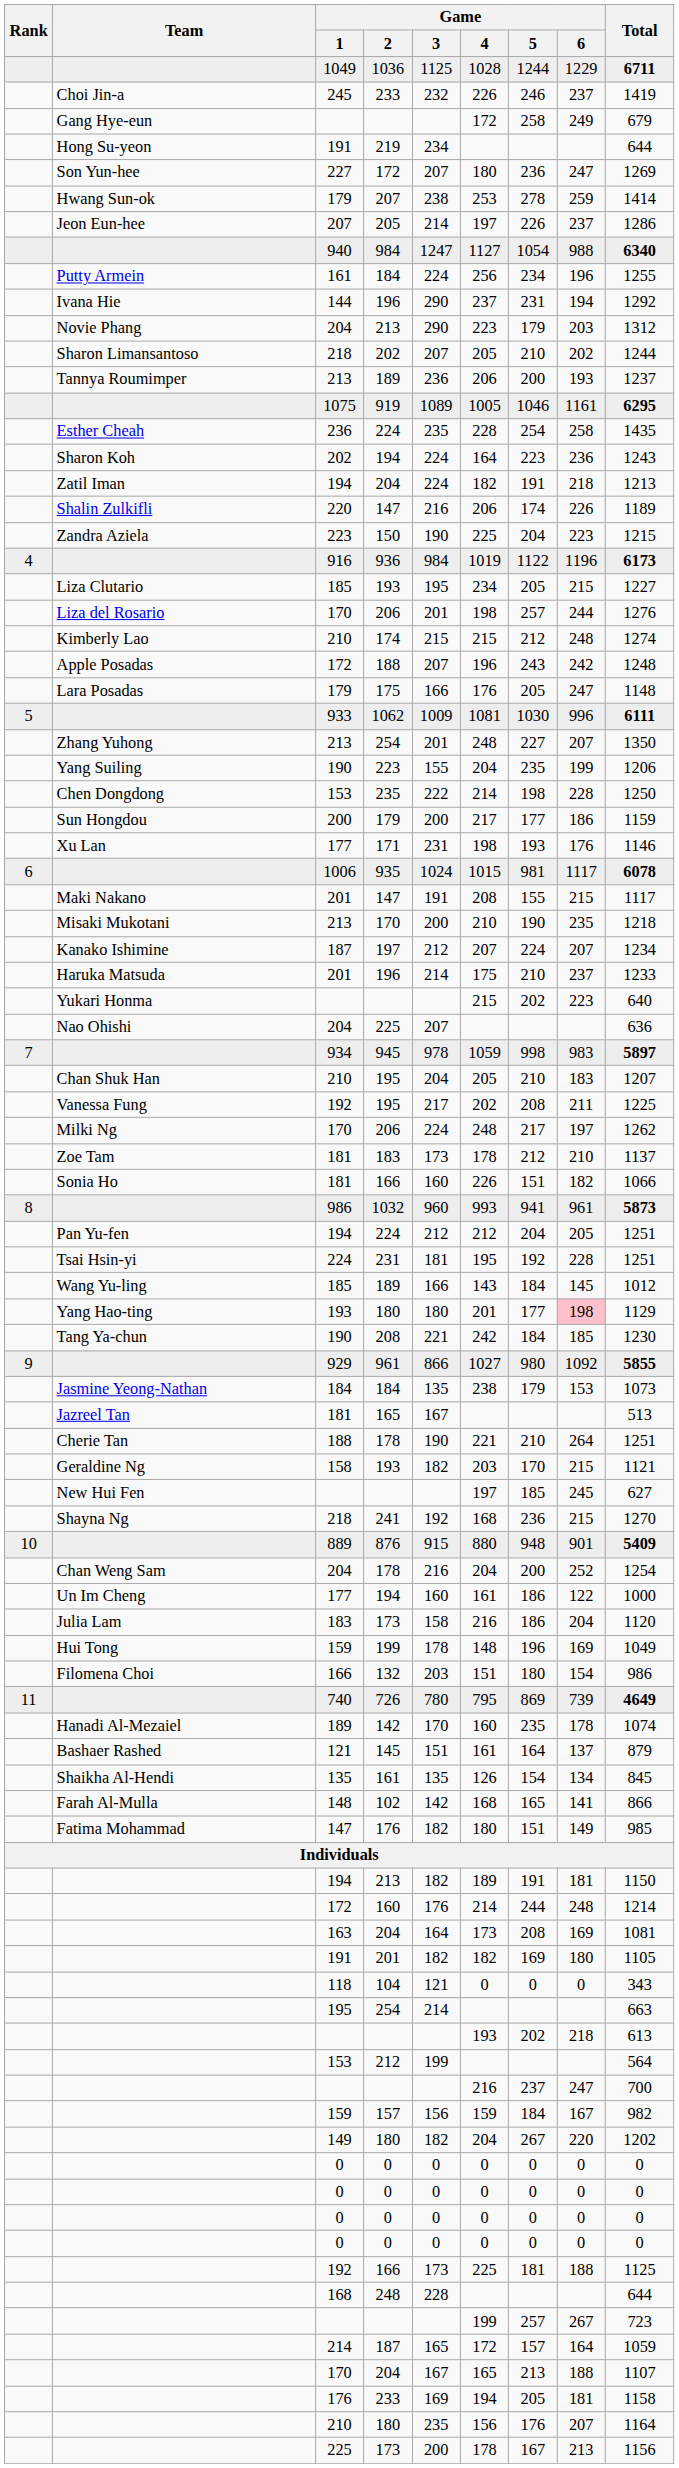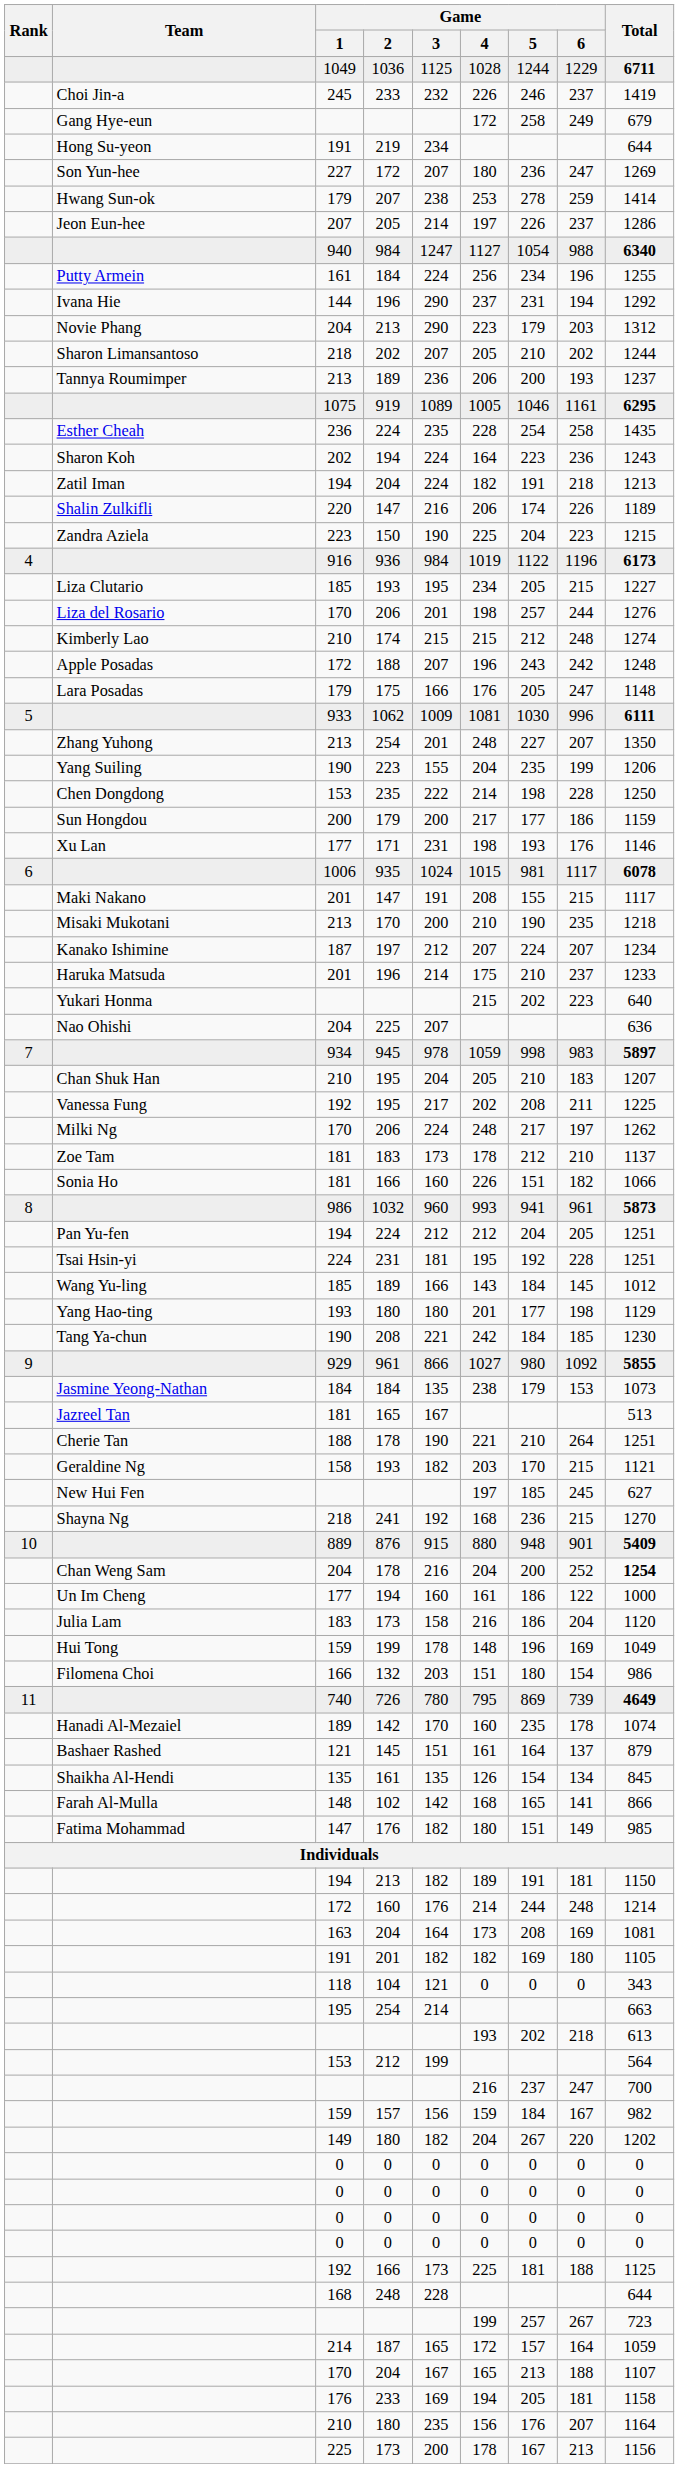(581, 1311) pink background -> (581, 1311) no background
(640, 1570) normal -> (640, 1570) bold
